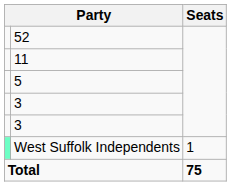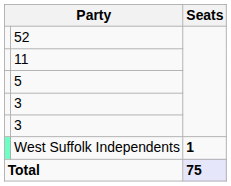(190, 147) normal -> (190, 147) bold
(194, 170) no background -> (194, 170) lavender background
